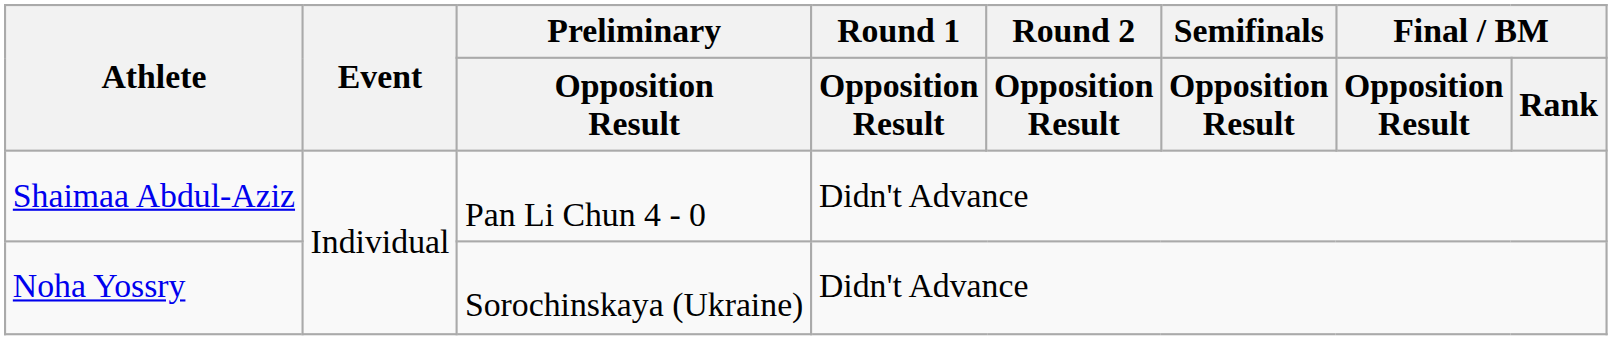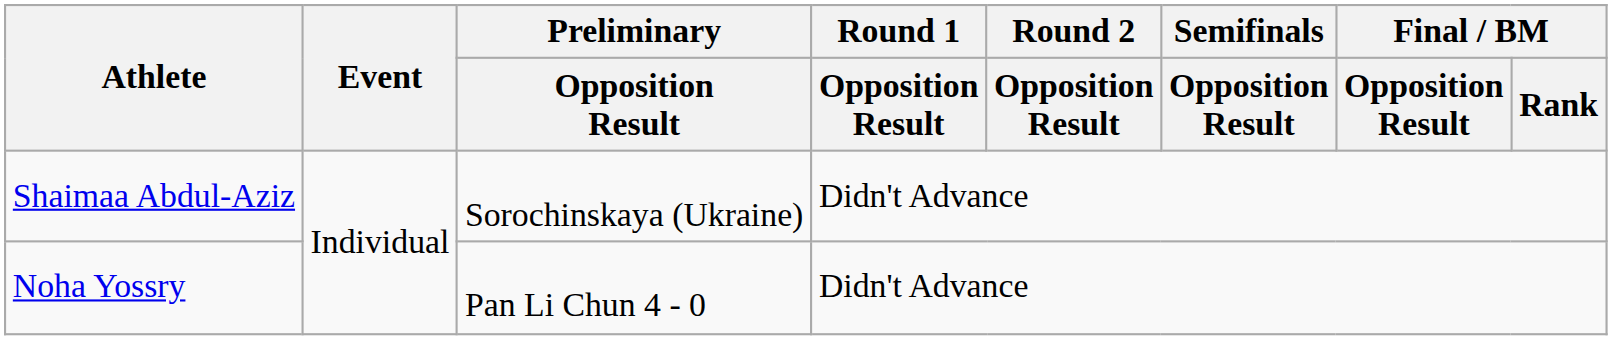(585, 214) Pan Li Chun 4 - 0 -> (634, 214) Sorochinskaya (Ukraine)
(634, 305) Sorochinskaya (Ukraine) -> (585, 305) Pan Li Chun 4 - 0
